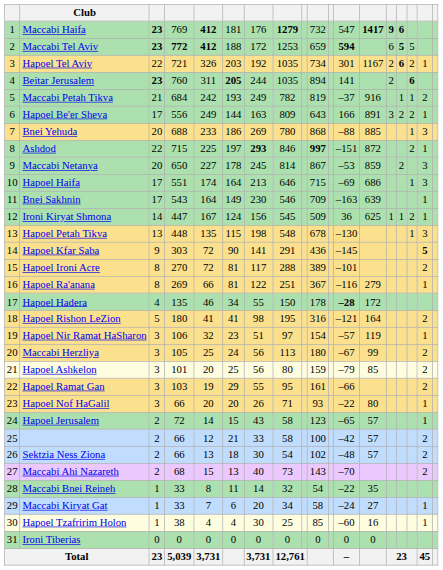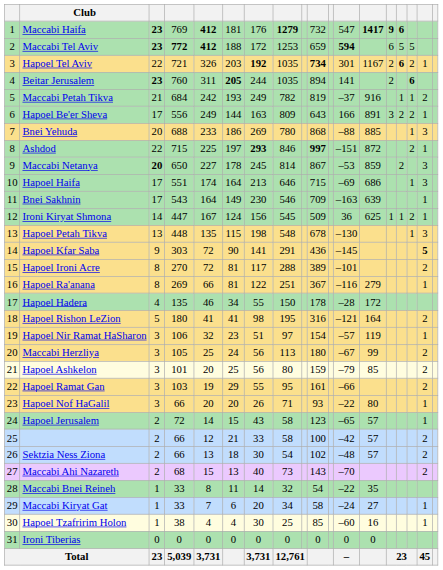(402, 47) bold -> (402, 47) normal
(258, 64) normal -> (258, 64) bold
(318, 64) normal -> (318, 64) bold
(157, 166) normal -> (157, 166) bold
(347, 302) bold -> (347, 302) normal
